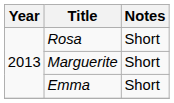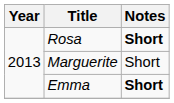(142, 39) normal -> (144, 39) bold
(142, 86) normal -> (144, 86) bold
